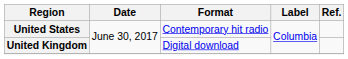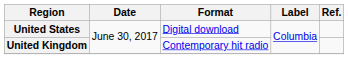(215, 29) Contemporary hit radio -> (201, 29) Digital download
(201, 45) Digital download -> (215, 45) Contemporary hit radio
